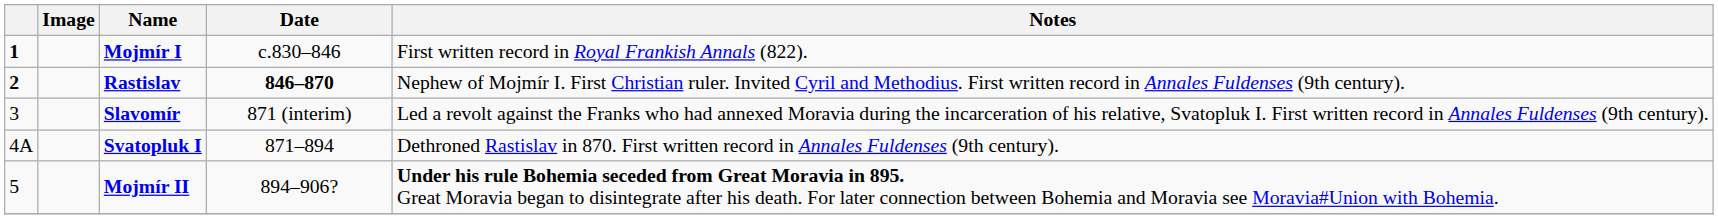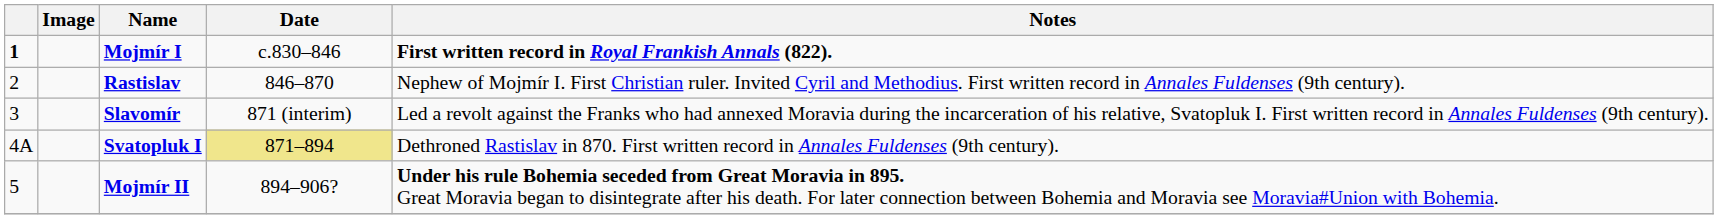(602, 51) normal -> (615, 51) bold
(14, 82) bold -> (14, 82) normal
(299, 82) bold -> (299, 82) normal
(299, 144) no background -> (299, 144) khaki background
